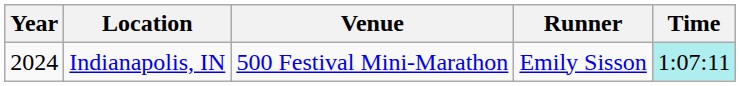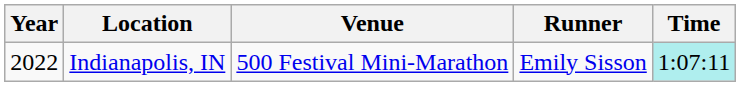(34, 61) 2024 -> (34, 61) 2022
